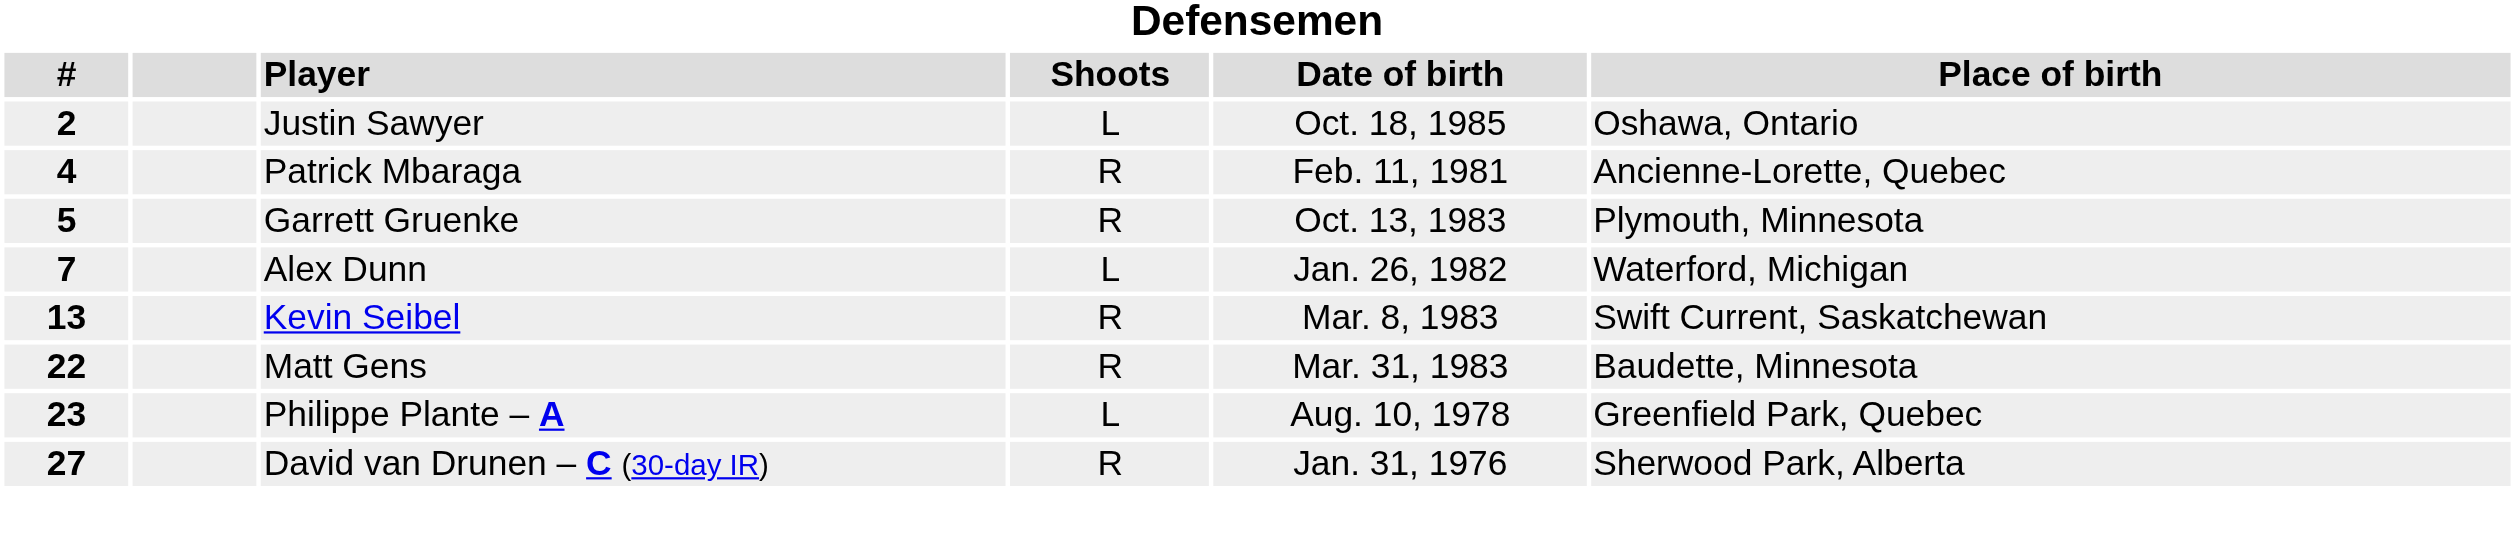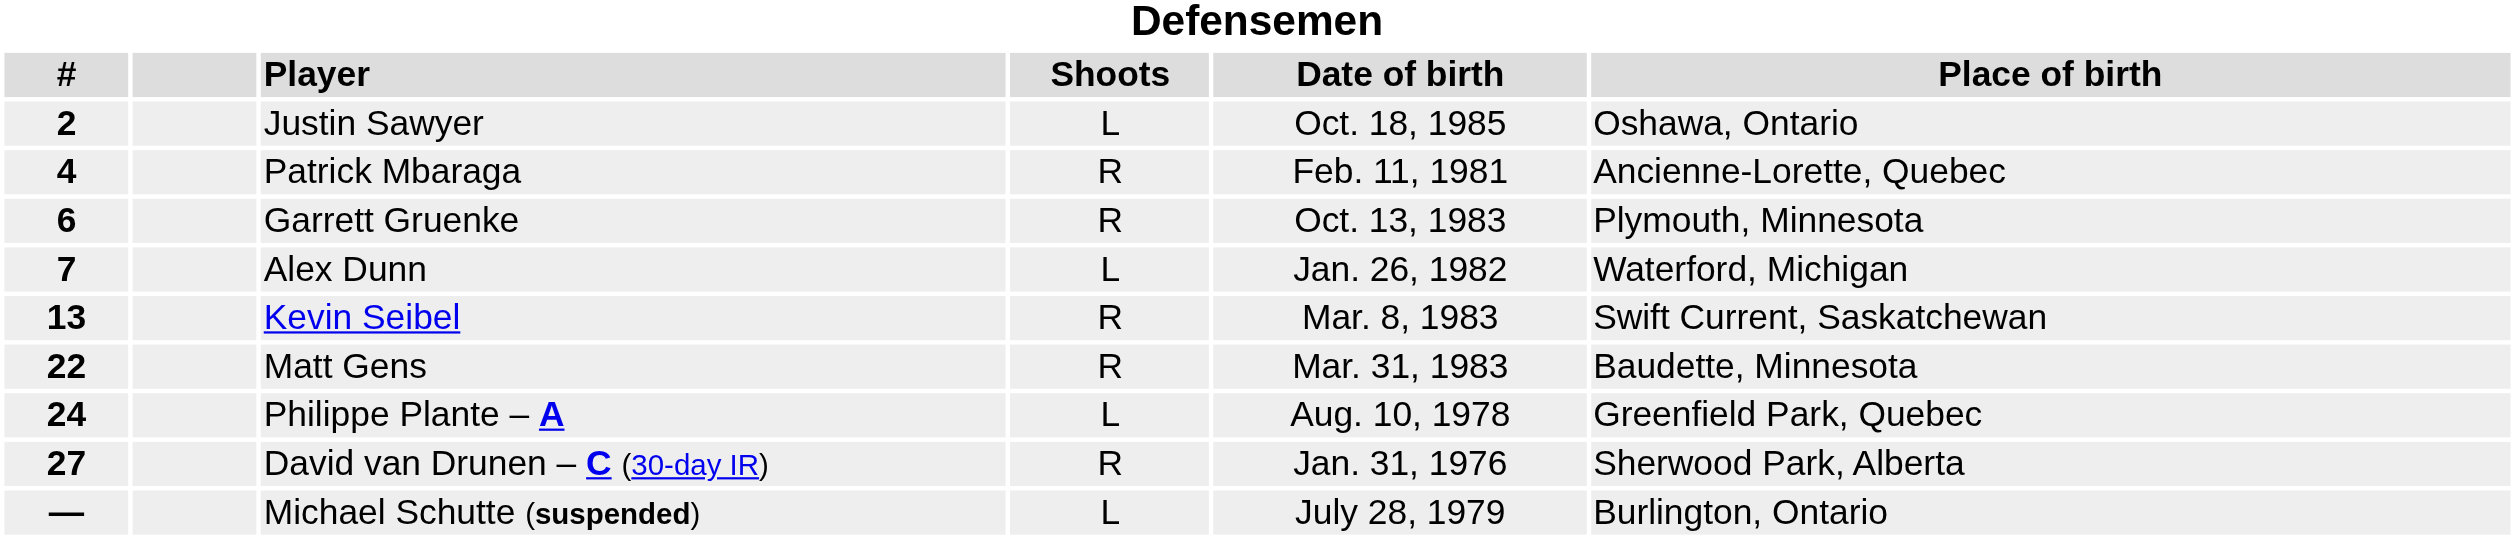(66, 220) 5 -> (66, 220) 6
(66, 414) 23 -> (66, 414) 24
+ row: (482, 511)
